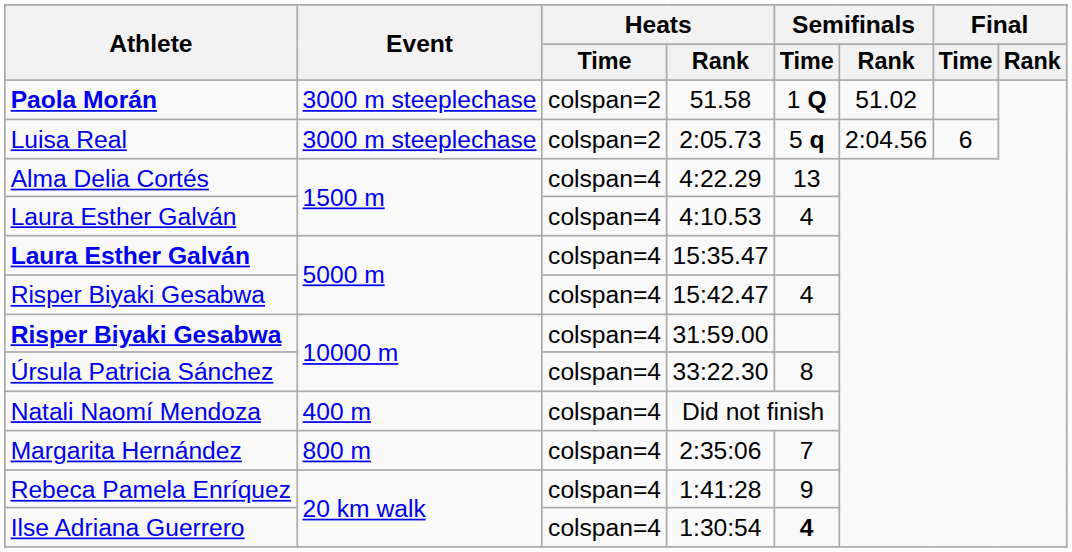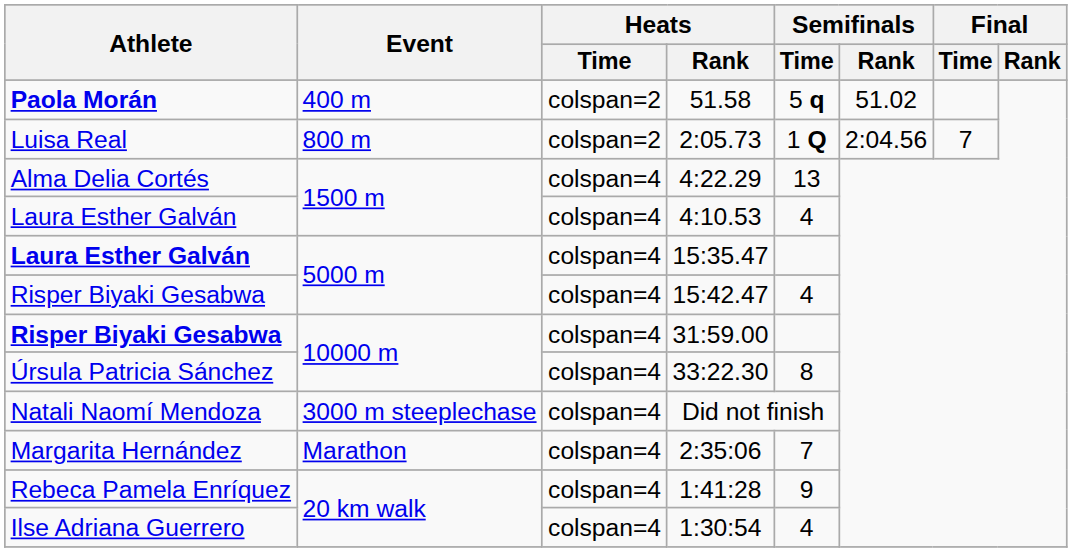(420, 100) 3000 m steeplechase -> (337, 100) 400 m
(807, 100) 1 Q -> (807, 100) 5 q
(420, 139) 3000 m steeplechase -> (337, 139) 800 m
(807, 139) 5 q -> (807, 139) 1 Q
(966, 139) 6 -> (966, 139) 7
(337, 412) 400 m -> (420, 412) 3000 m steeplechase
(337, 450) 800 m -> (355, 450) Marathon
(807, 528) bold -> (807, 528) normal
